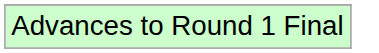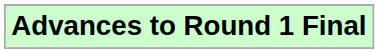(177, 26) normal -> (189, 26) bold
